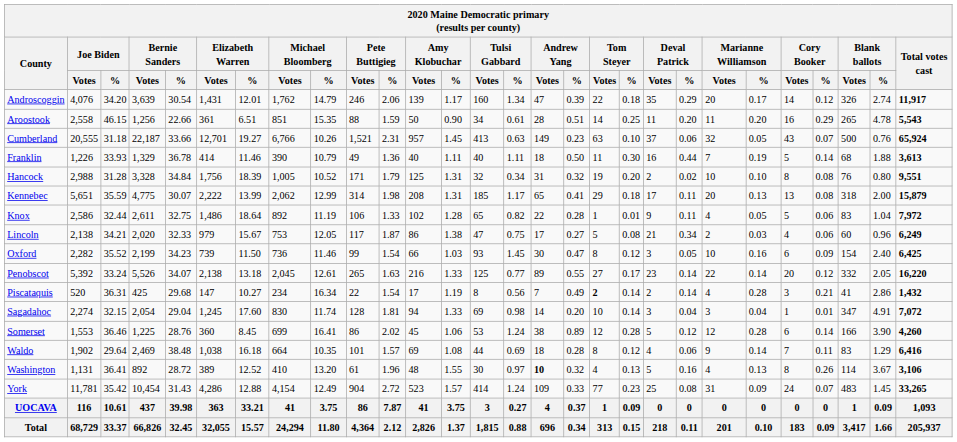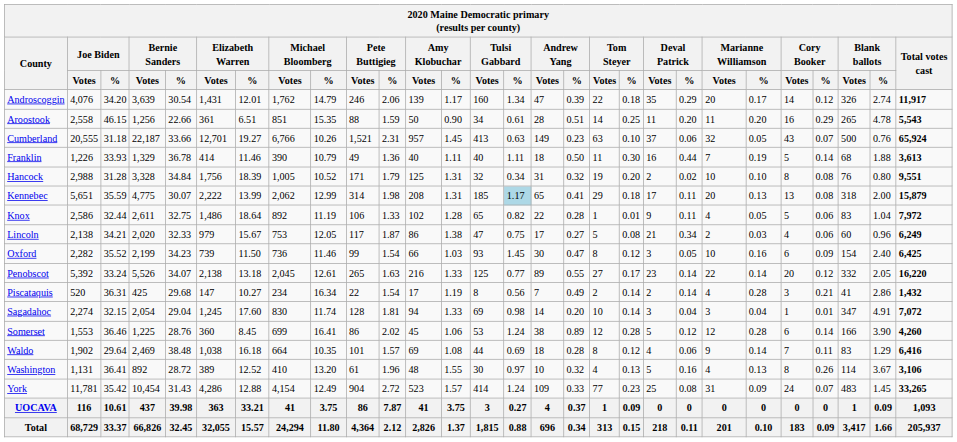(516, 196) no background -> (516, 196) lightblue background
(595, 292) bold -> (595, 292) normal
(539, 369) bold -> (539, 370) normal
